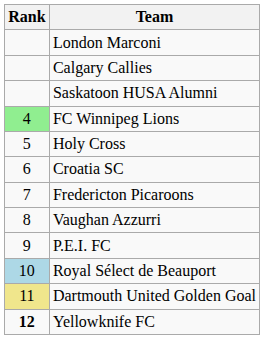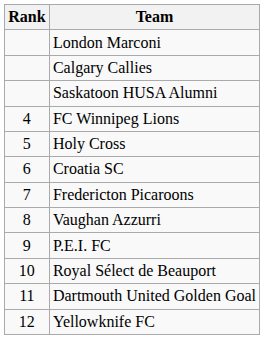(27, 118) lightgreen background -> (27, 118) no background
(27, 270) lightblue background -> (27, 270) no background
(27, 296) khaki background -> (27, 296) no background
(27, 321) bold -> (27, 321) normal
